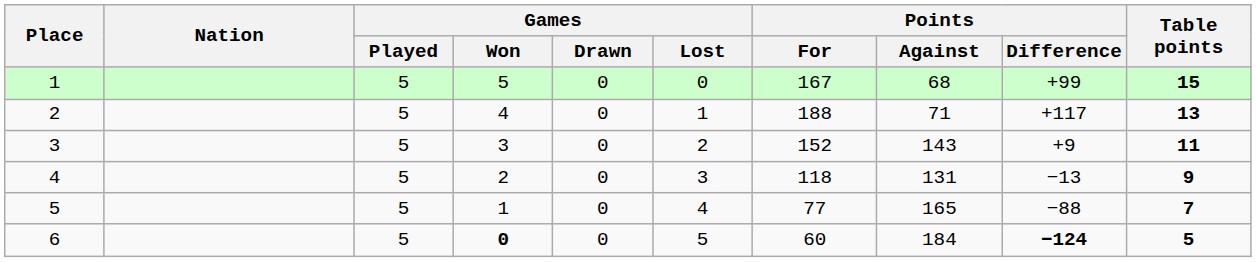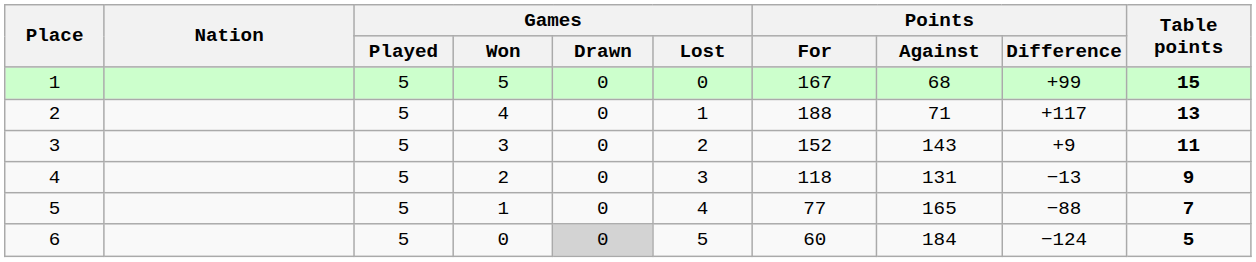(503, 240) bold -> (503, 240) normal
(603, 240) no background -> (603, 240) lightgrey background
(1064, 240) bold -> (1064, 240) normal
